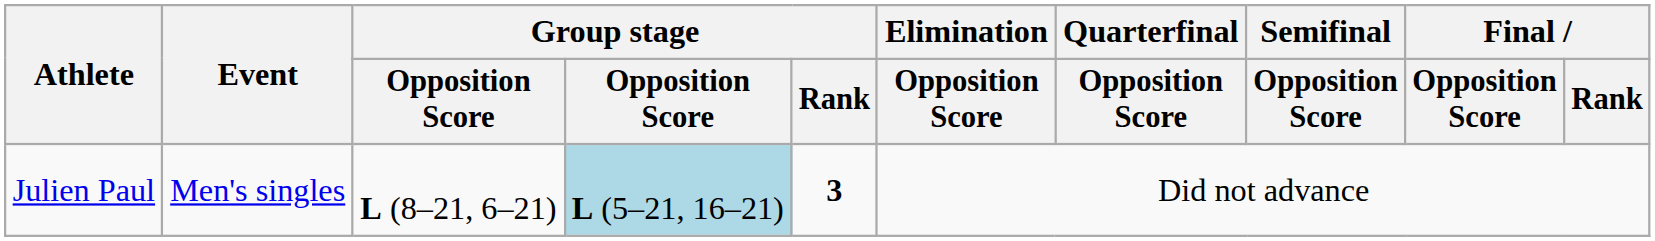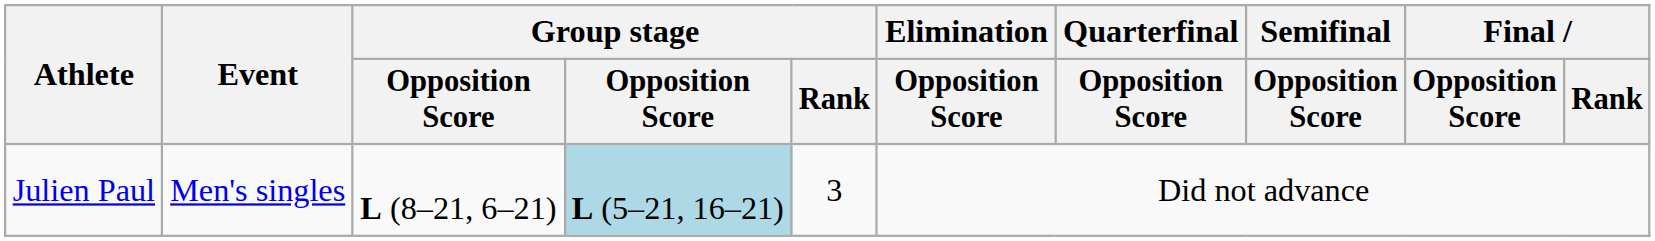(834, 189) bold -> (834, 189) normal
